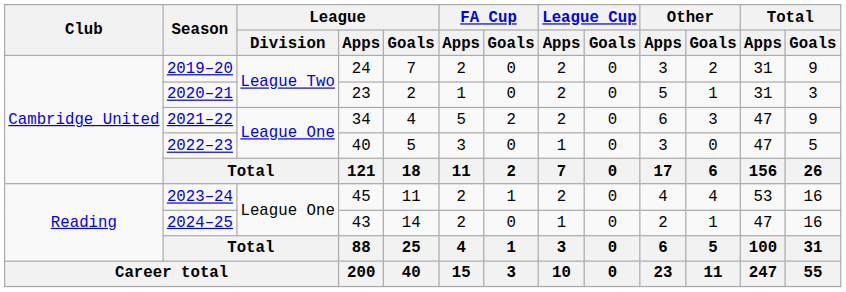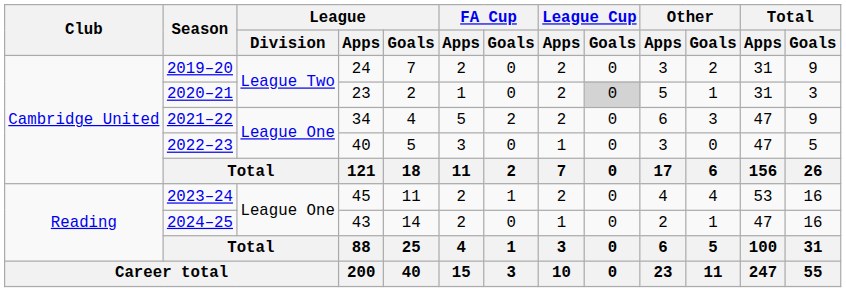(612, 94) no background -> (612, 94) lightgrey background
